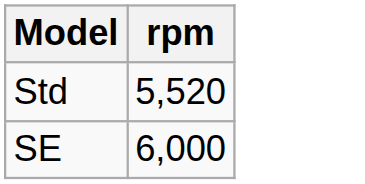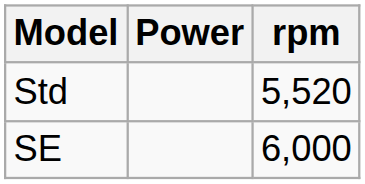+ column: (190, 33)
